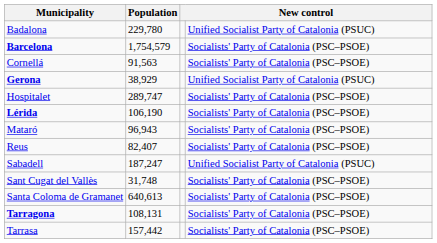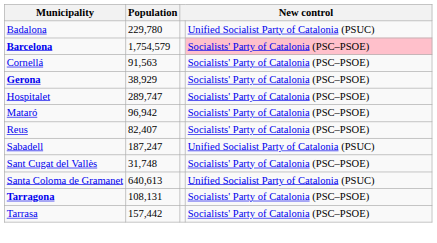(278, 46) no background -> (278, 46) pink background
(281, 79) Unified Socialist Party of Catalonia (PSUC) -> (278, 79) Socialists' Party of Catalonia (PSC–PSOE)
- row: (22, 113)
(143, 130) 96,943 -> (143, 113) 96,942
(278, 197) Socialists' Party of Catalonia (PSC–PSOE) -> (281, 180) Unified Socialist Party of Catalonia (PSUC)
